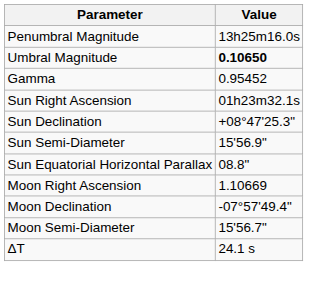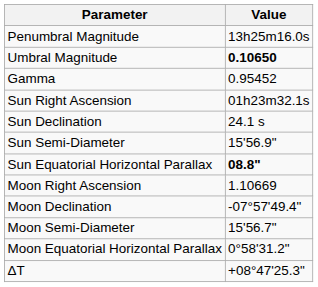(257, 121) +08°47'25.3" -> (246, 121) 24.1 s
(234, 164) normal -> (244, 164) bold
+ row: (115, 249)
(237, 249) 24.1 s -> (266, 270) +08°47'25.3"
